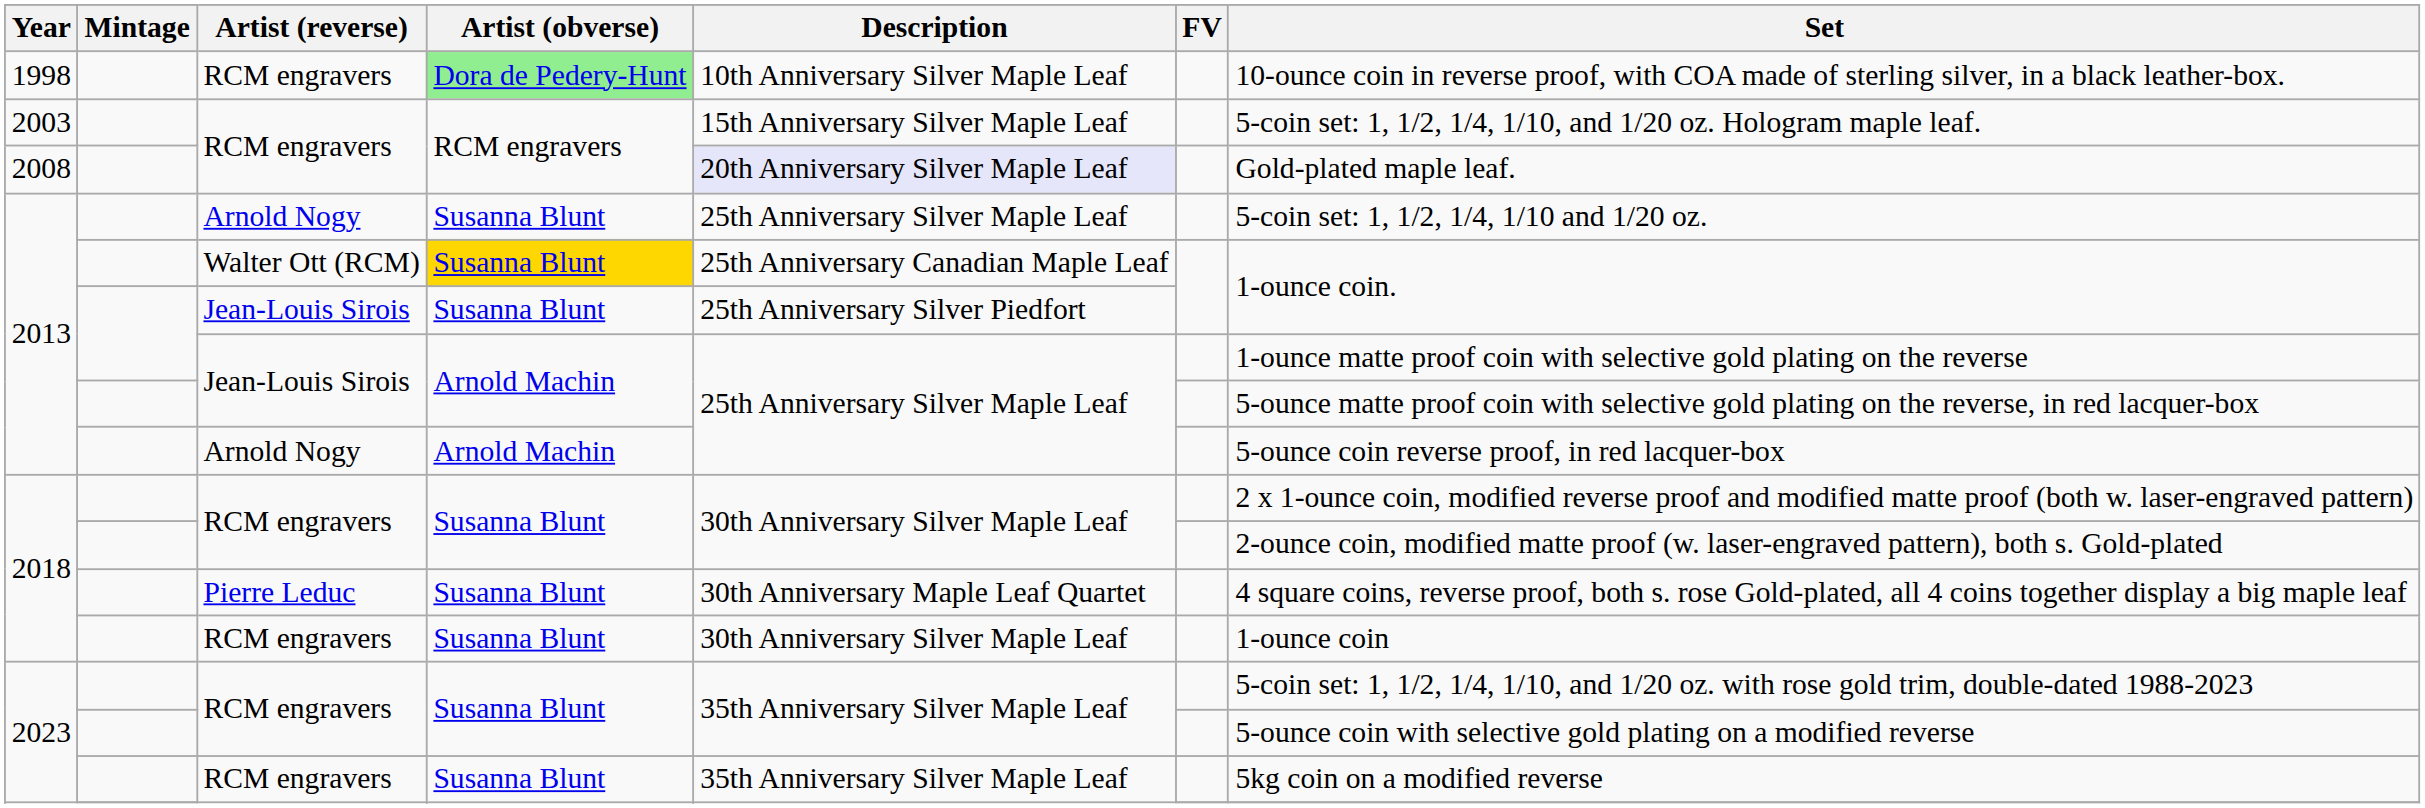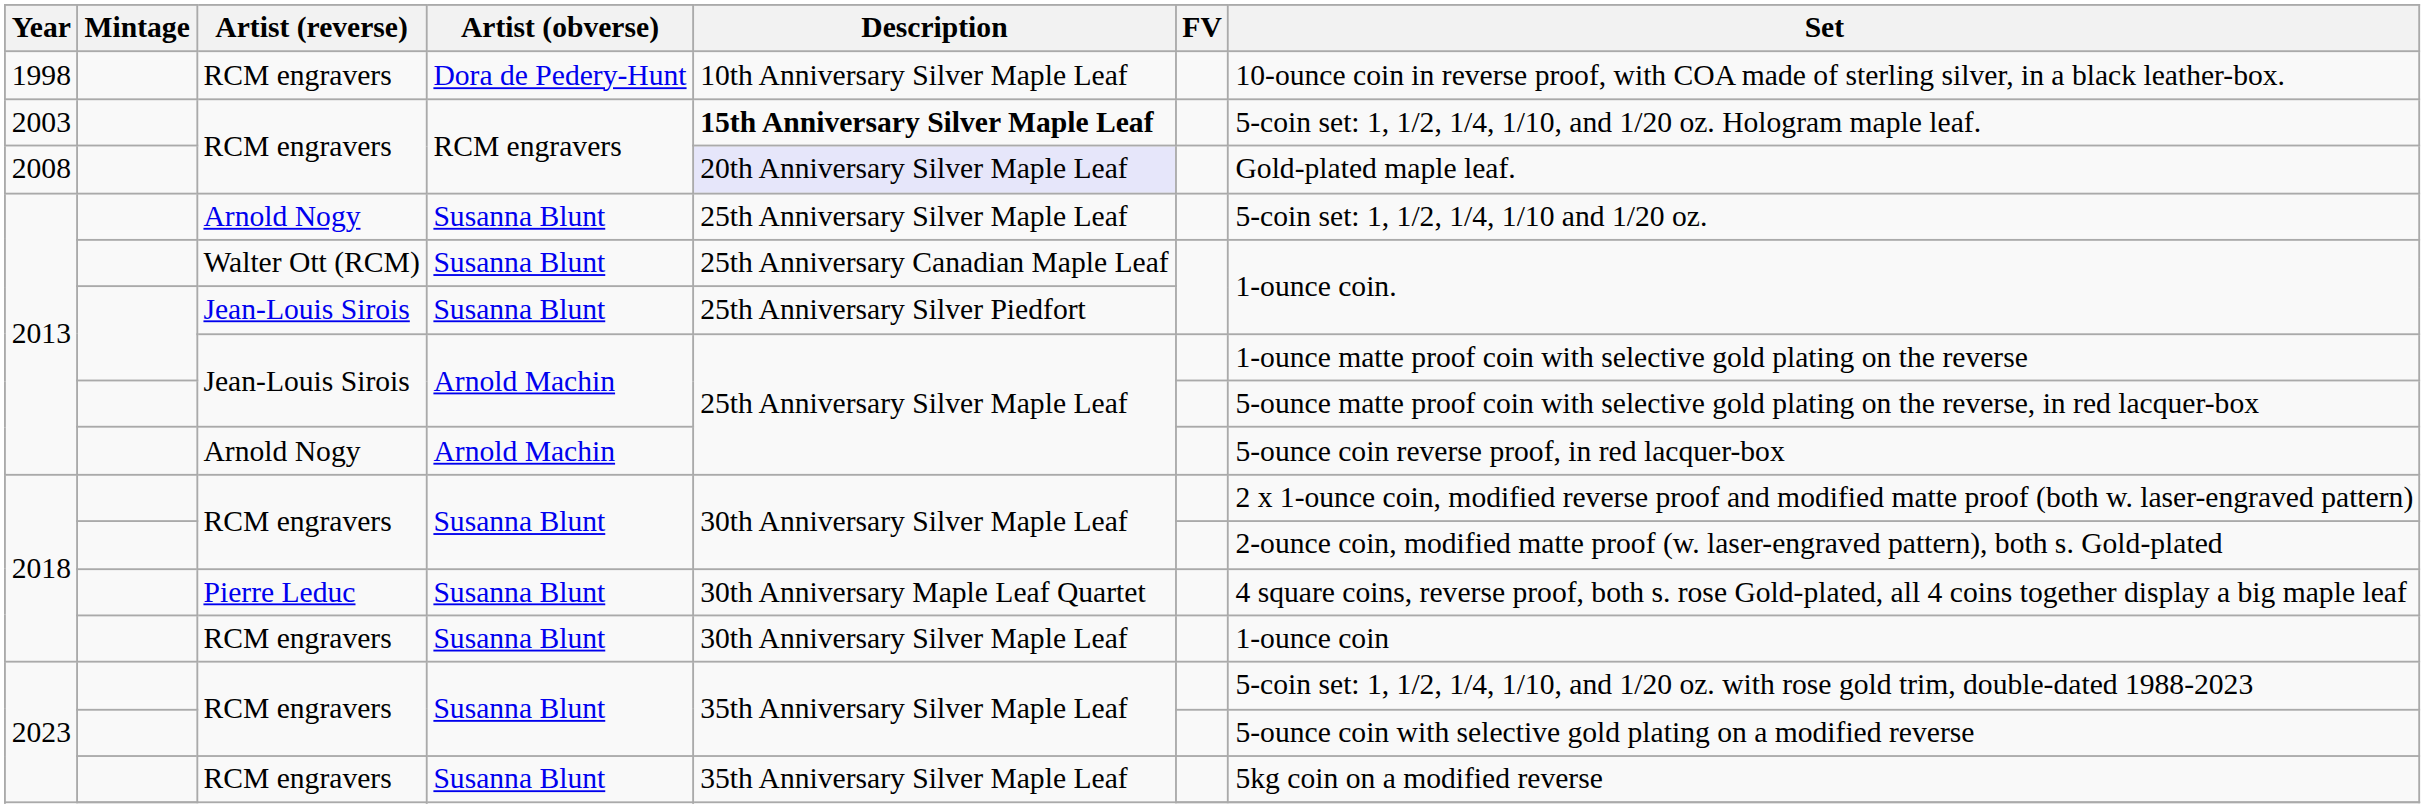(560, 74) lightgreen background -> (560, 74) no background
(914, 121) normal -> (927, 121) bold
(519, 262) gold background -> (519, 262) no background
